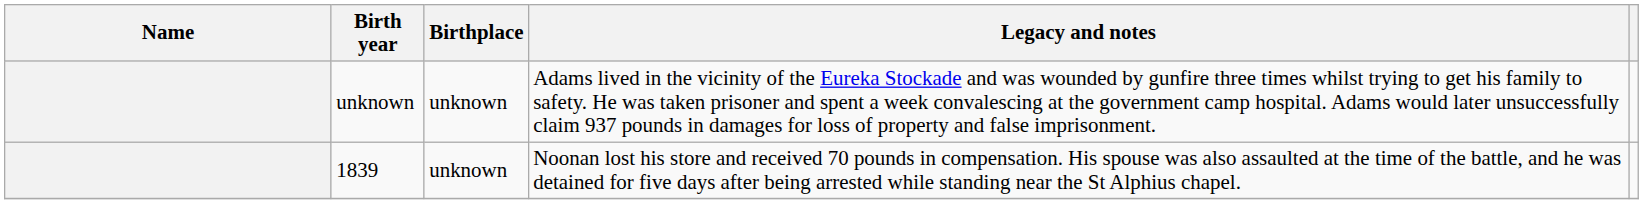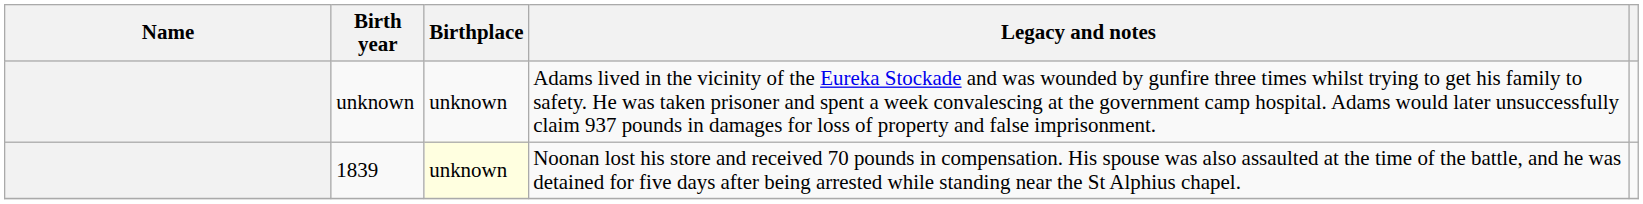(468, 170) no background -> (468, 170) lightyellow background
